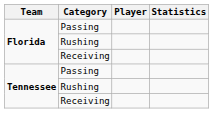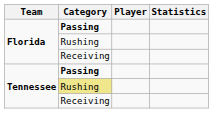(80, 27) normal -> (80, 27) bold
(80, 71) normal -> (80, 71) bold
(80, 86) no background -> (80, 86) khaki background
